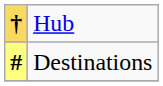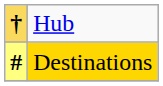(93, 61) no background -> (93, 61) gold background
